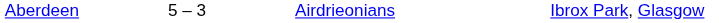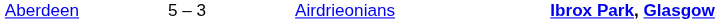(627, 10) normal -> (633, 10) bold
